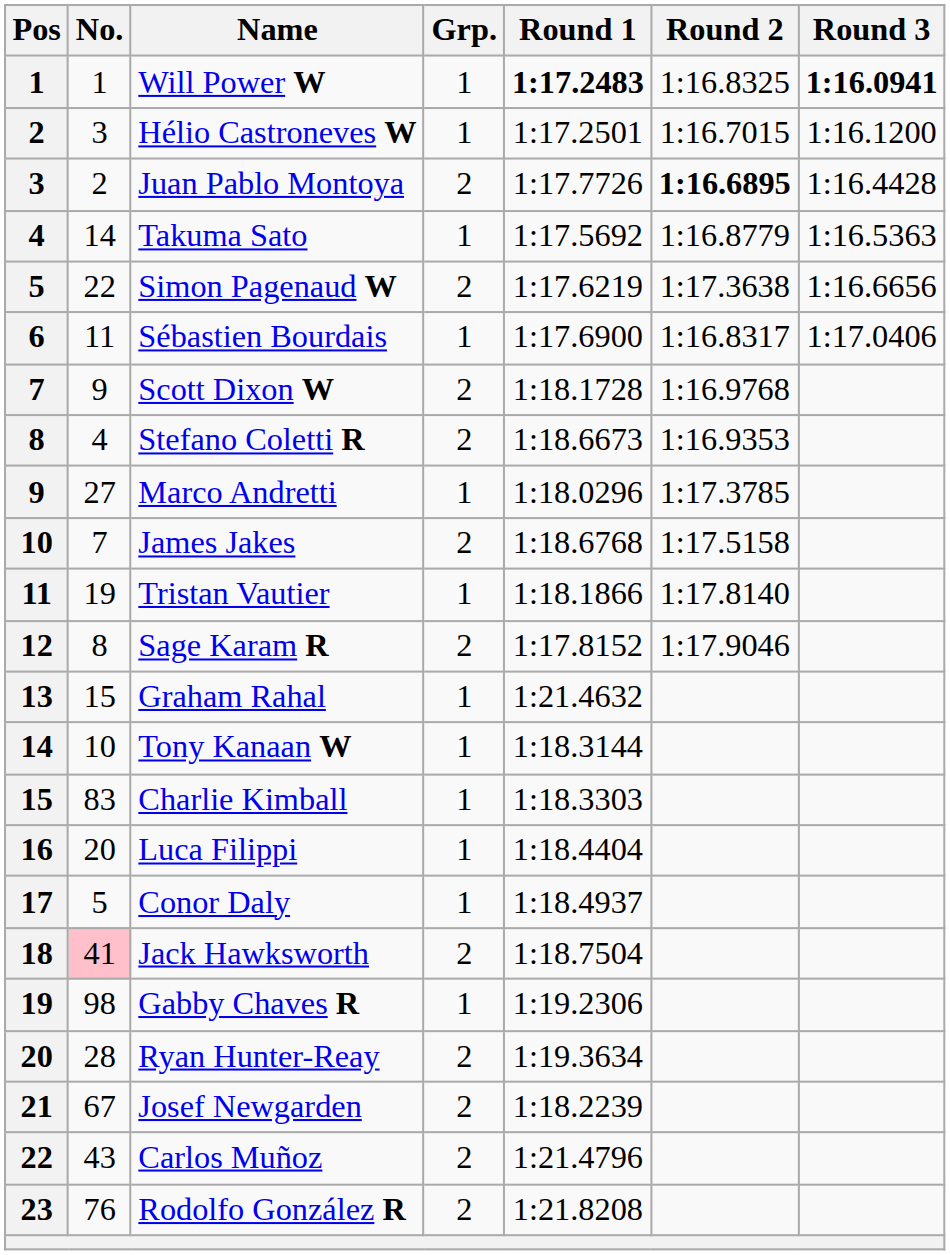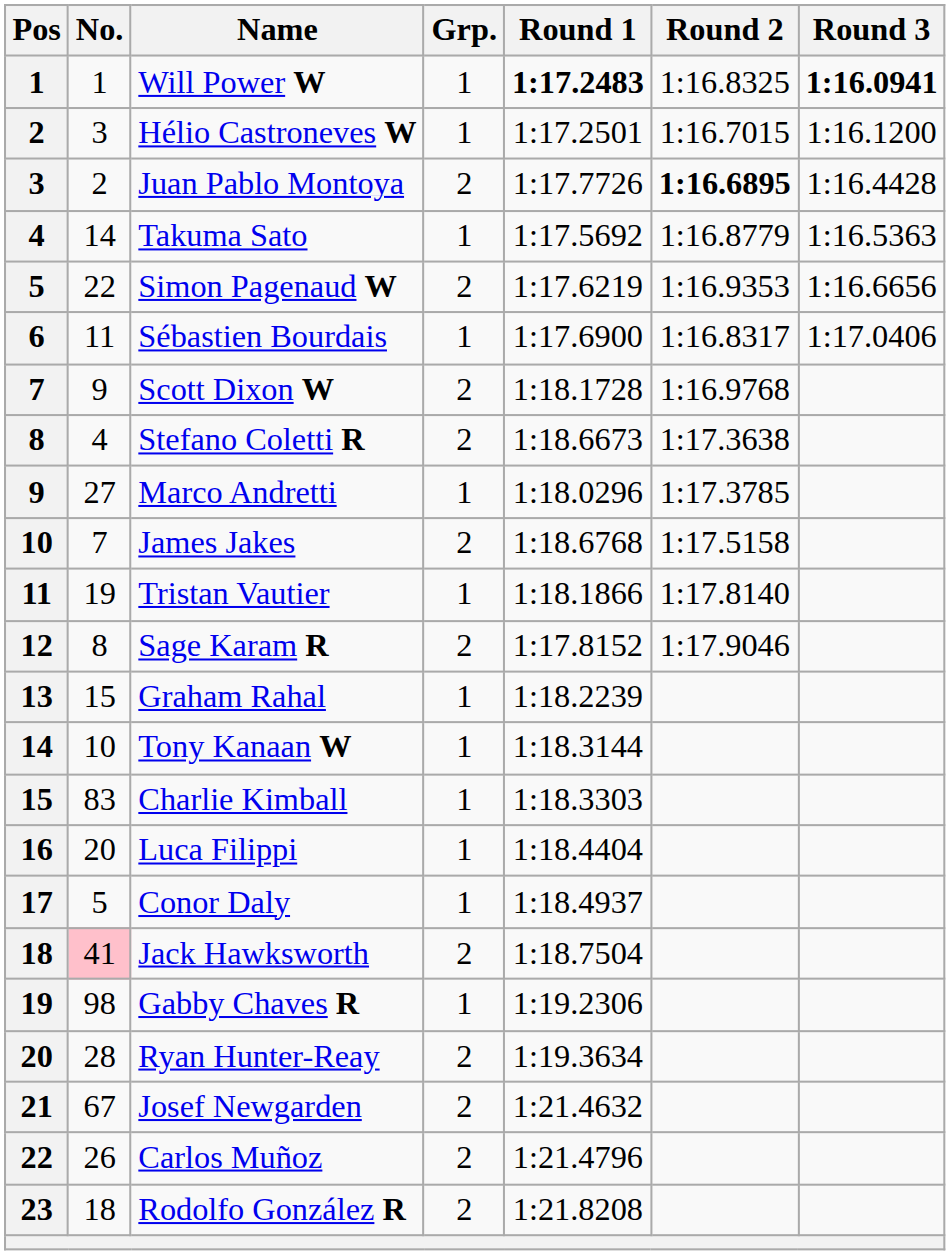(725, 286) 1:17.3638 -> (725, 286) 1:16.9353
(725, 440) 1:16.9353 -> (725, 440) 1:17.3638
(578, 696) 1:21.4632 -> (578, 696) 1:18.2239
(578, 1106) 1:18.2239 -> (578, 1106) 1:21.4632
(100, 1157) 43 -> (100, 1157) 26
(100, 1209) 76 -> (100, 1209) 18
